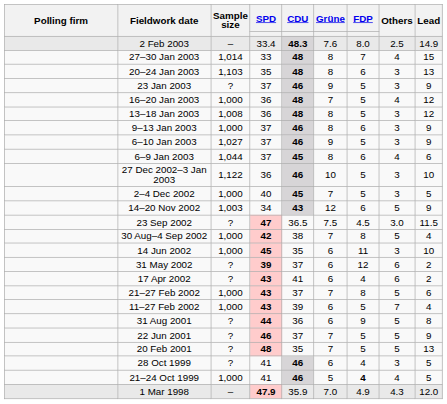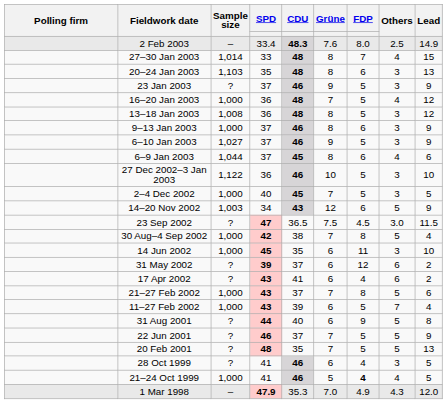(298, 321) 36 -> (298, 321) 40
(298, 392) 35.9 -> (298, 392) 35.3
